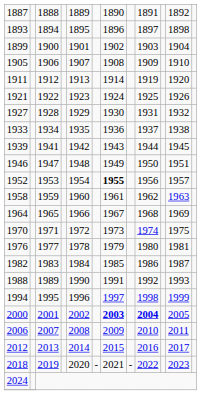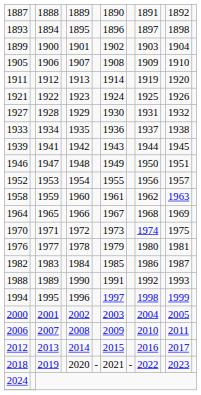(113, 180) bold -> (113, 180) normal
(113, 314) bold -> (113, 314) normal
(148, 314) bold -> (148, 314) normal
